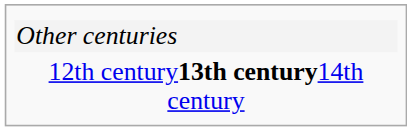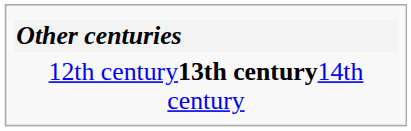(97, 36) normal -> (99, 36) bold
